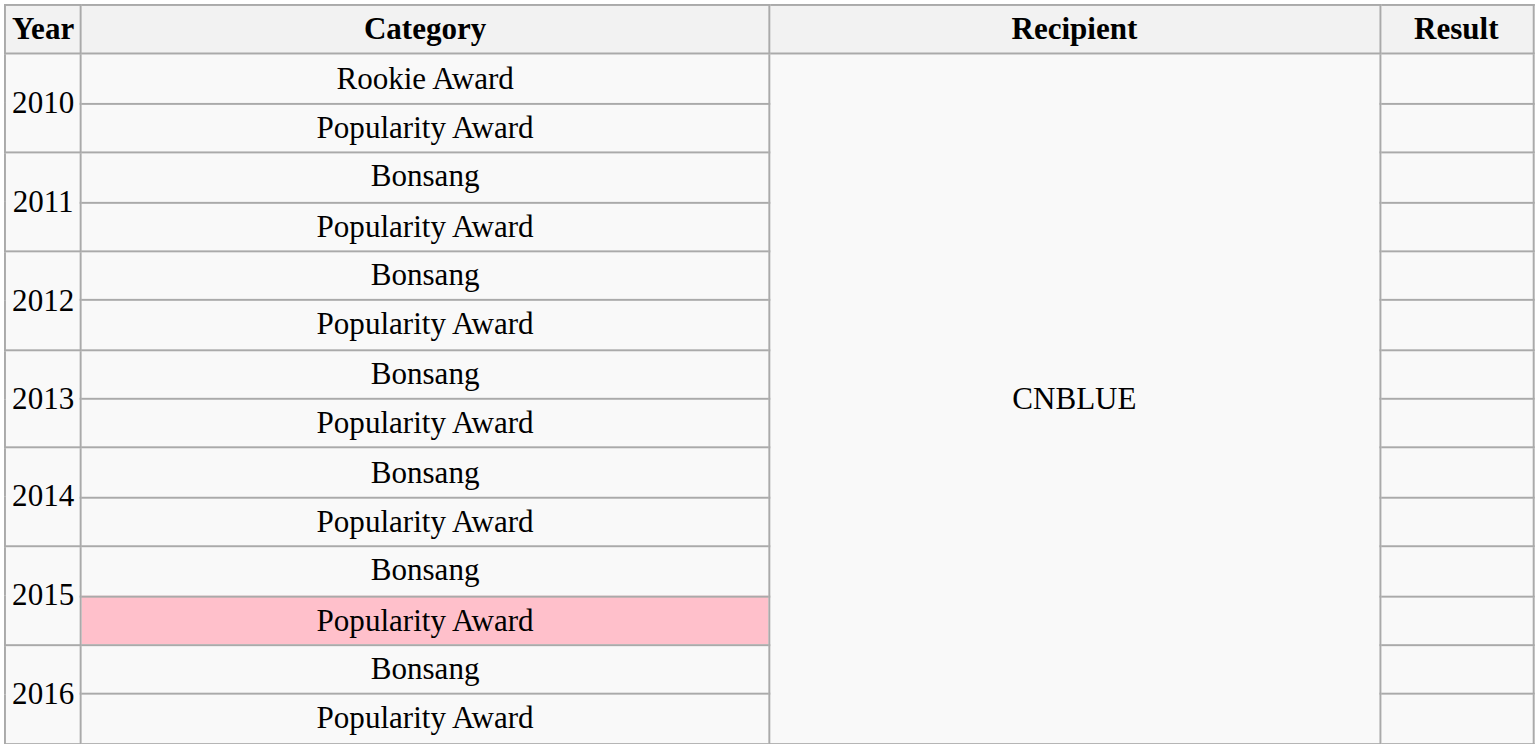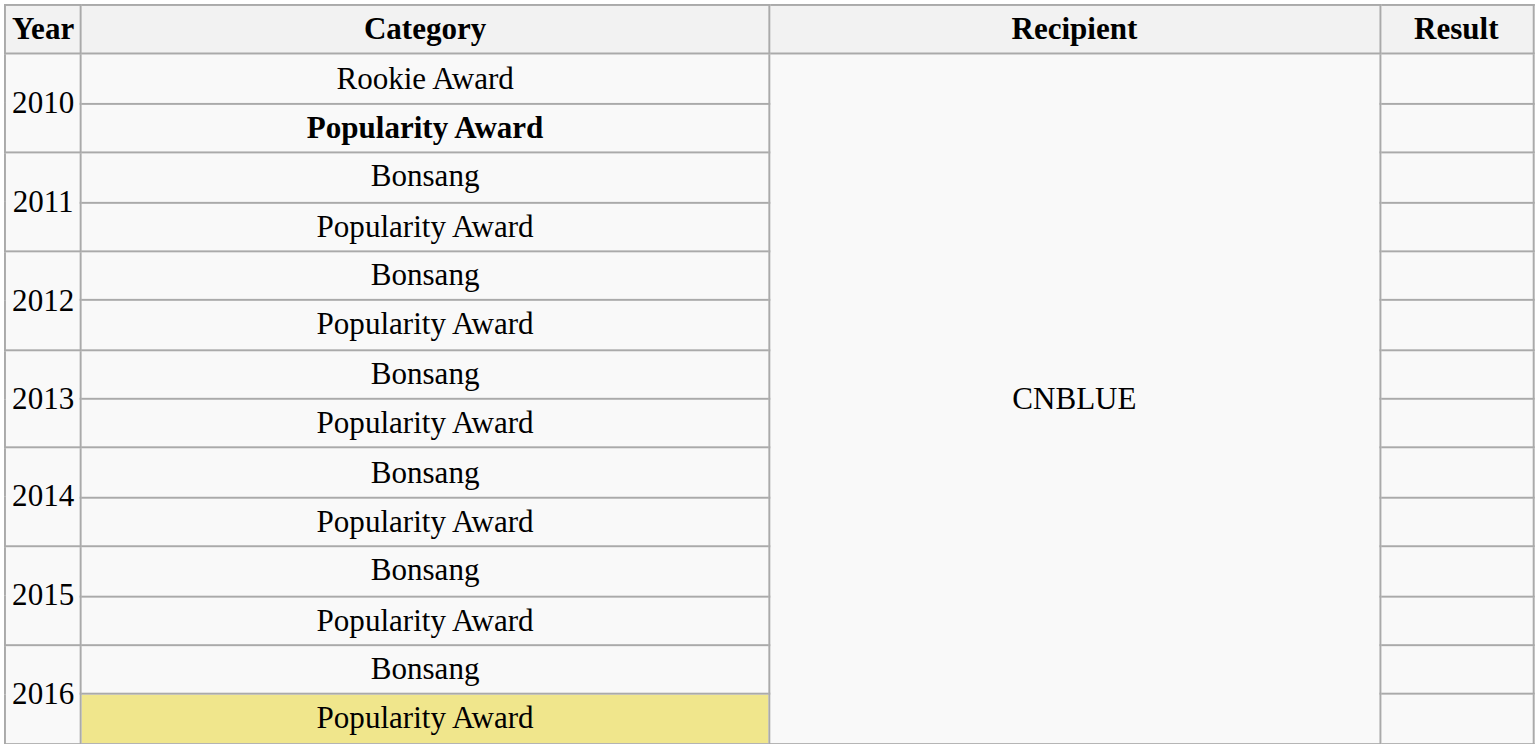(425, 127) normal -> (425, 127) bold
(425, 619) pink background -> (425, 619) no background
(425, 718) no background -> (425, 718) khaki background
